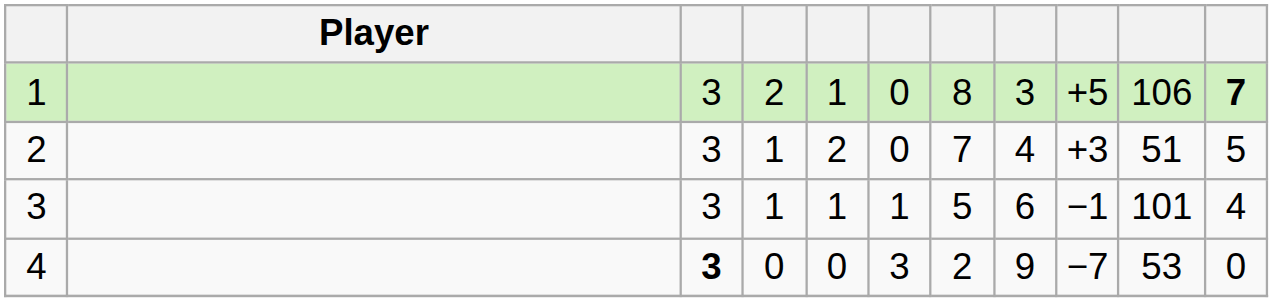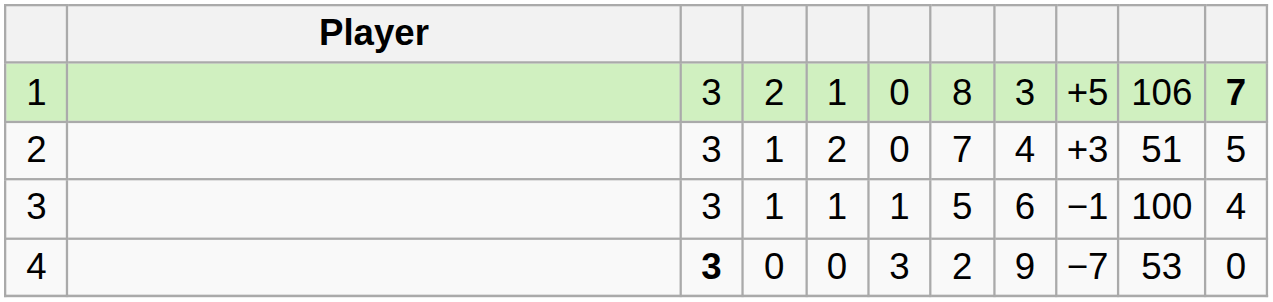(1162, 207) 101 -> (1162, 207) 100
